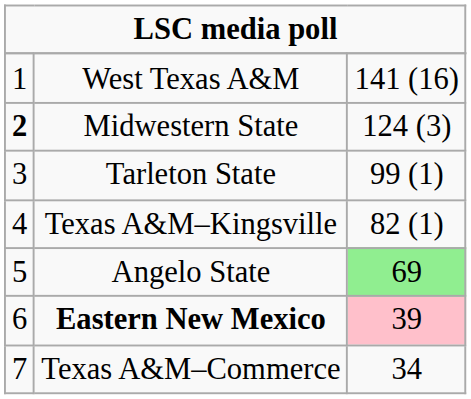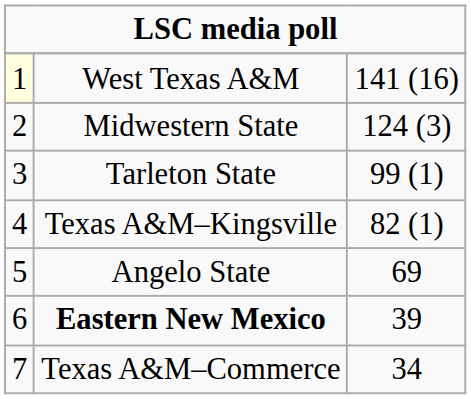(20, 77) no background -> (20, 77) lightyellow background
(20, 126) bold -> (20, 126) normal
(407, 271) lightgreen background -> (407, 271) no background
(407, 320) pink background -> (407, 320) no background
